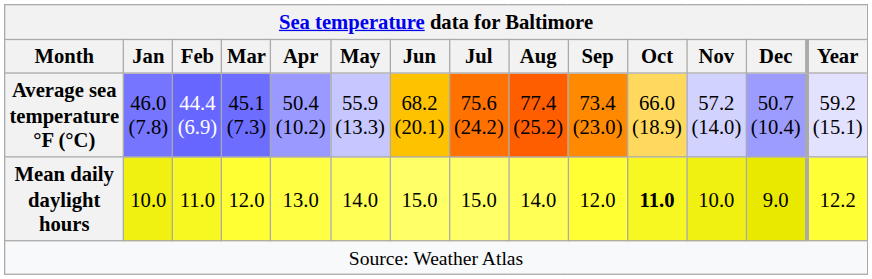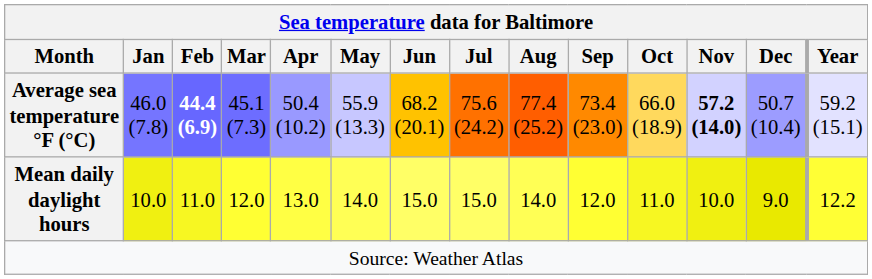(197, 115) normal -> (197, 115) bold
(716, 115) normal -> (716, 115) bold
(657, 199) bold -> (657, 199) normal
